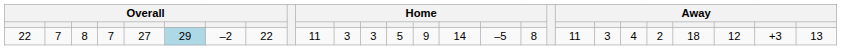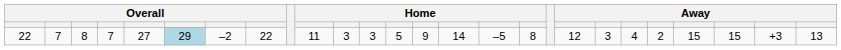(575, 36) 11 -> (575, 36) 12
(693, 36) 18 -> (694, 36) 15
(734, 36) 12 -> (735, 36) 15
